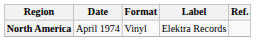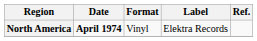(98, 28) normal -> (99, 28) bold
